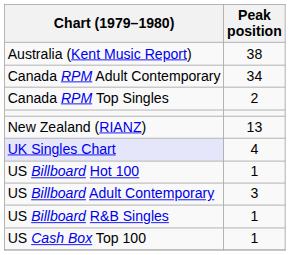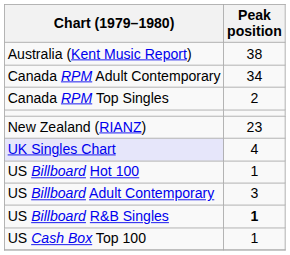(254, 127) 13 -> (254, 127) 23
(254, 216) normal -> (254, 216) bold
